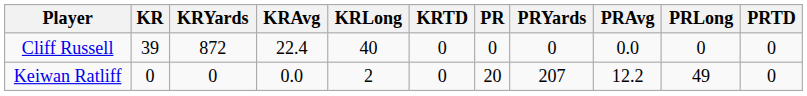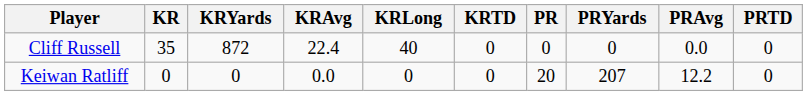- column: (701, 18)
(150, 47) 39 -> (166, 47) 35
(368, 76) 2 -> (408, 76) 0
